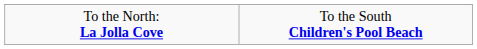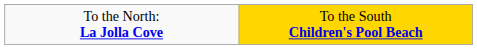(356, 24) no background -> (356, 24) gold background
